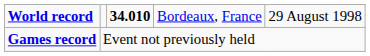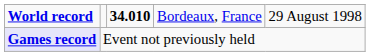(52, 39) no background -> (52, 39) lavender background
